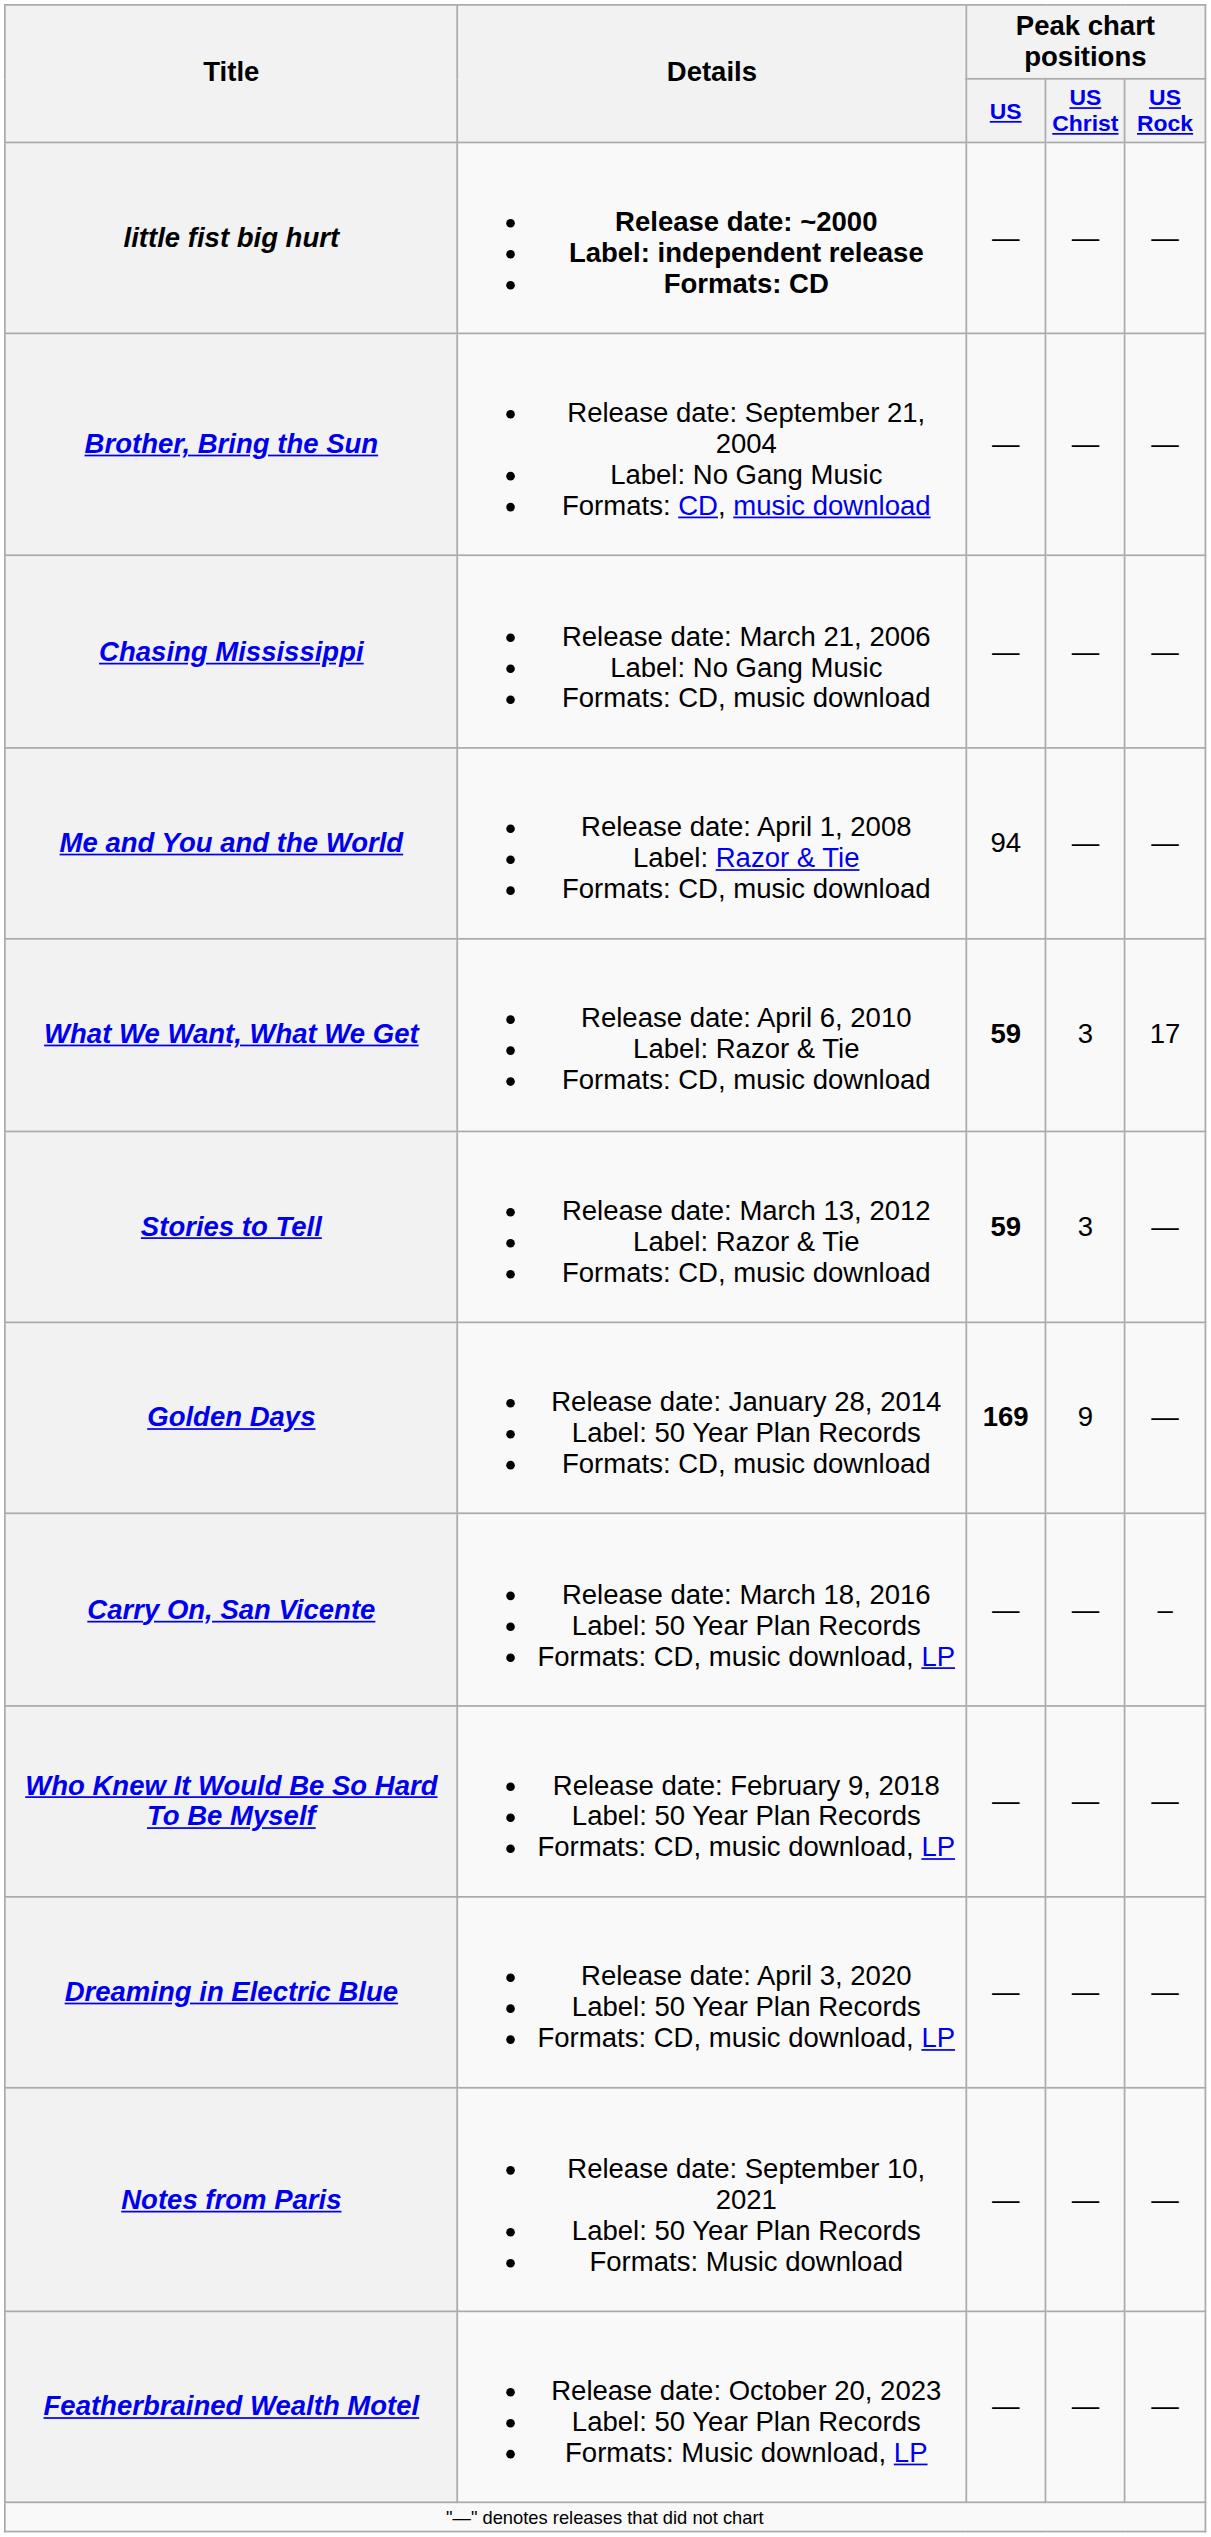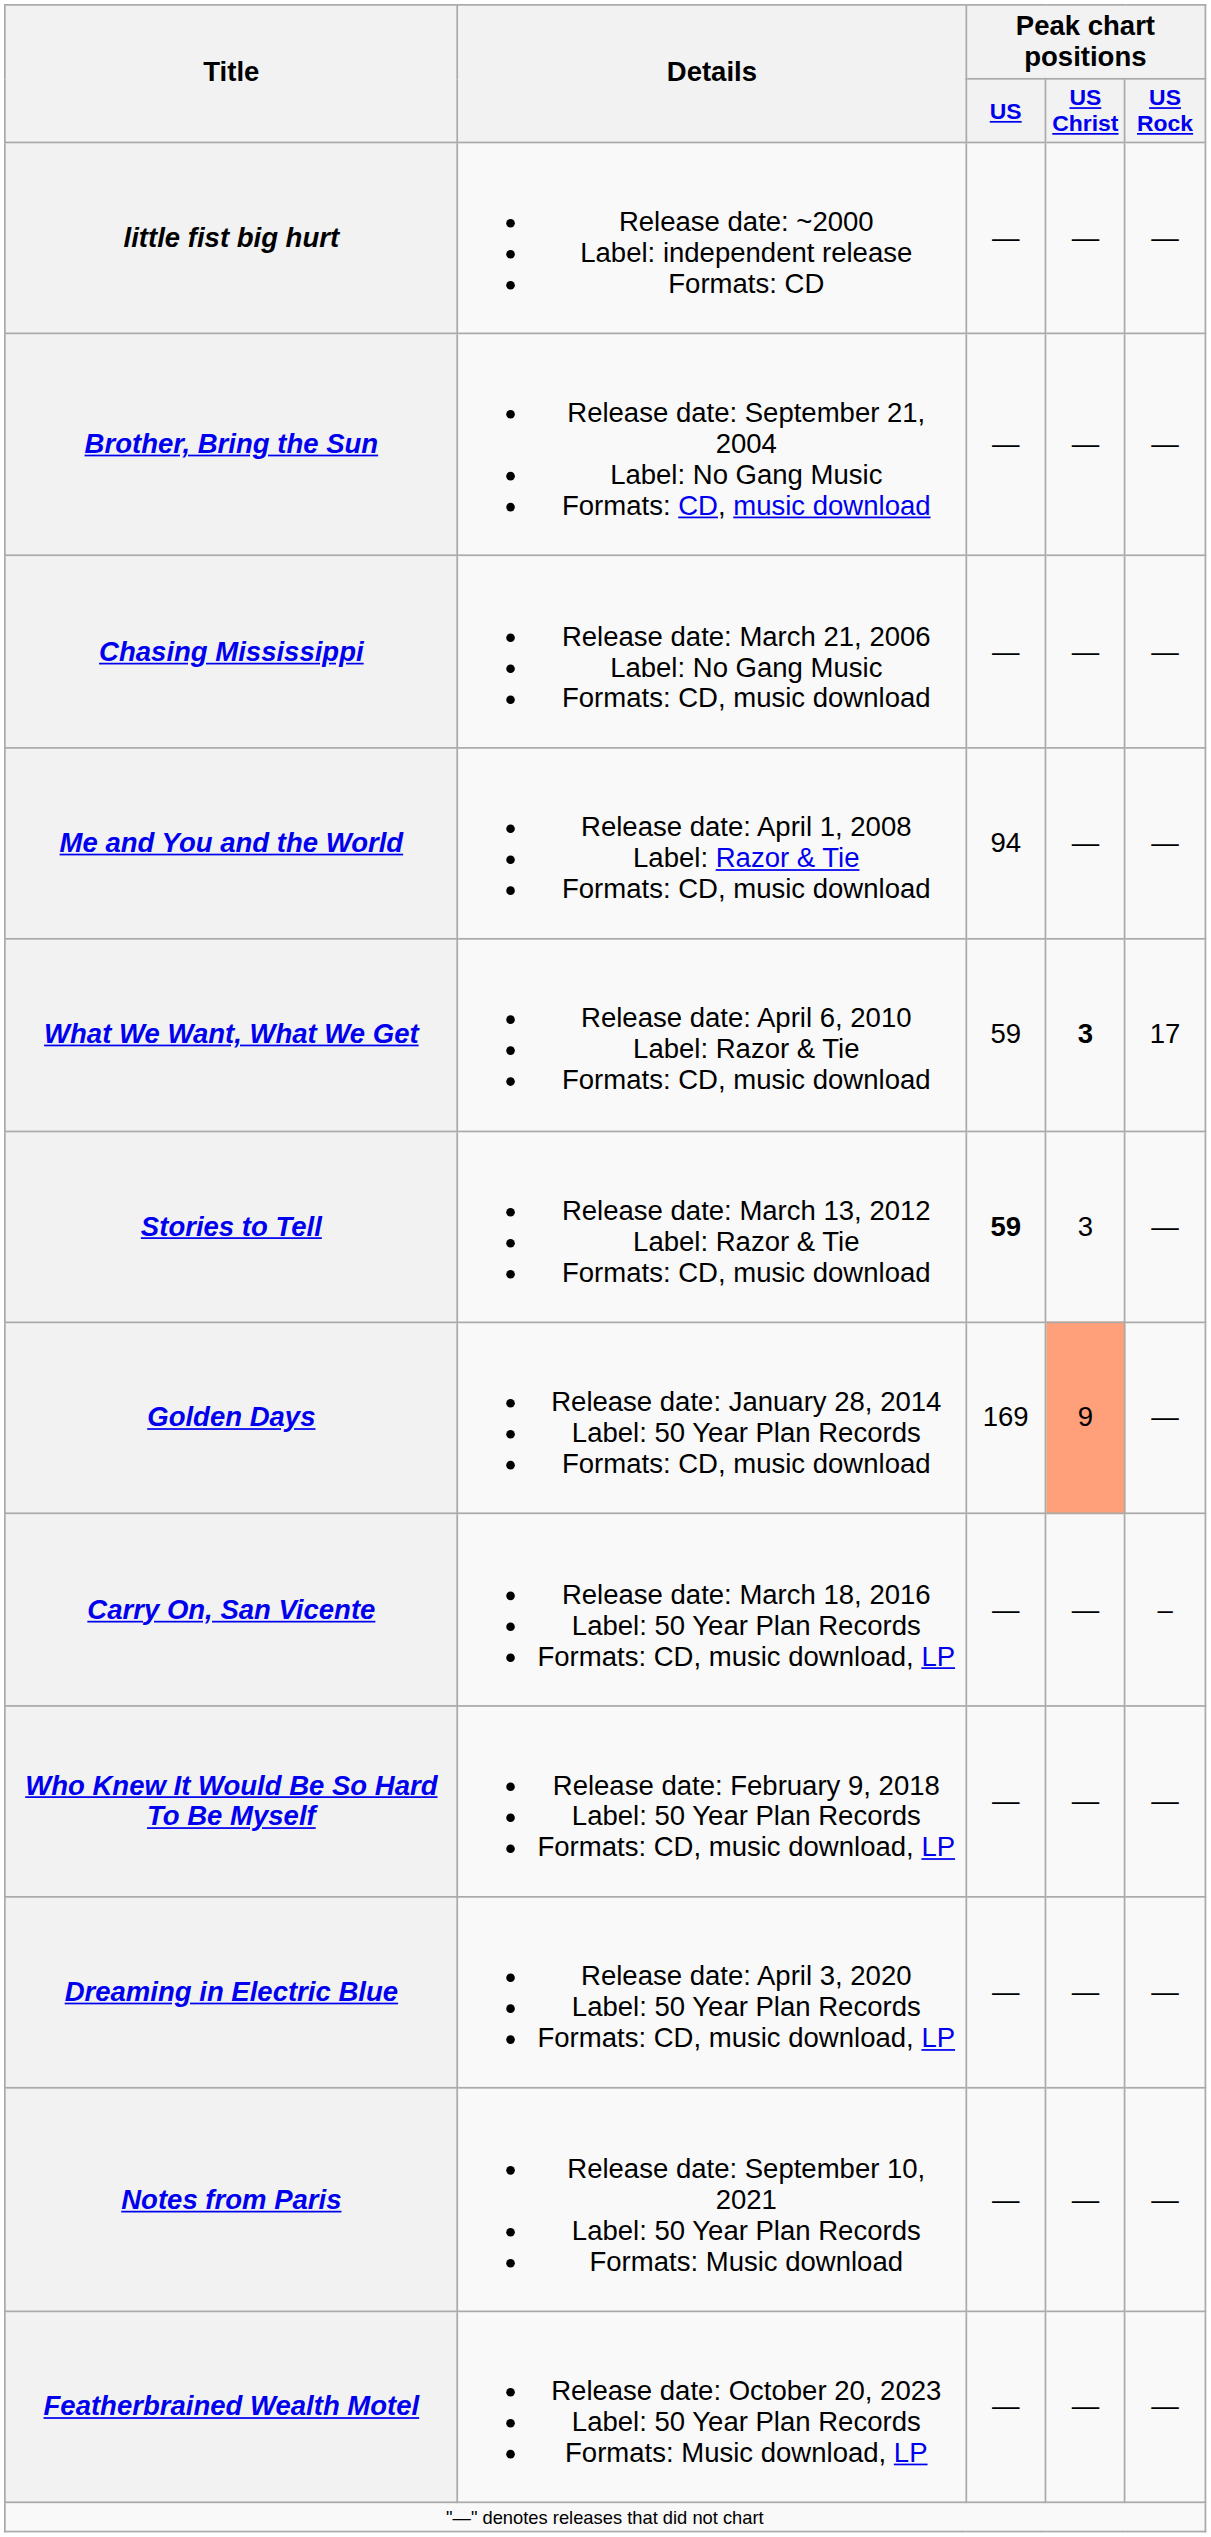(712, 253) bold -> (712, 253) normal
(1006, 1034) bold -> (1006, 1034) normal
(1085, 1034) normal -> (1085, 1034) bold
(1006, 1417) bold -> (1006, 1417) normal
(1085, 1417) no background -> (1085, 1417) lightsalmon background
